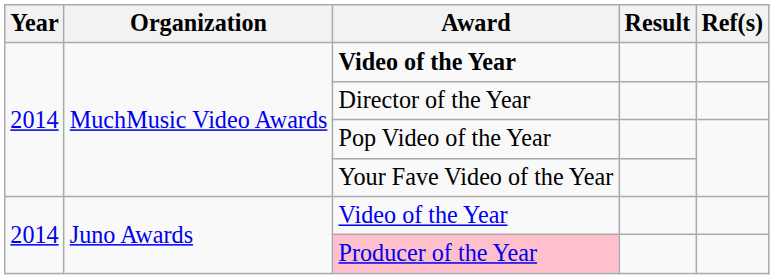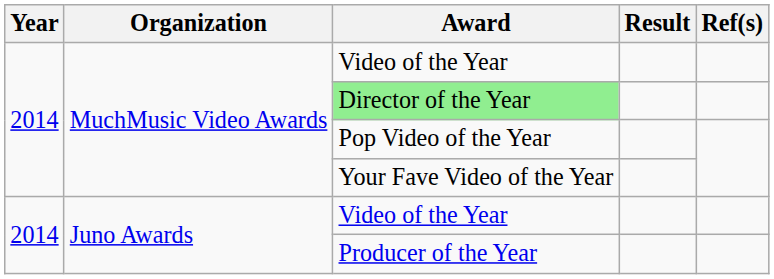(427, 61) bold -> (423, 61) normal
(434, 100) no background -> (434, 100) lightgreen background
(438, 253) pink background -> (438, 253) no background
